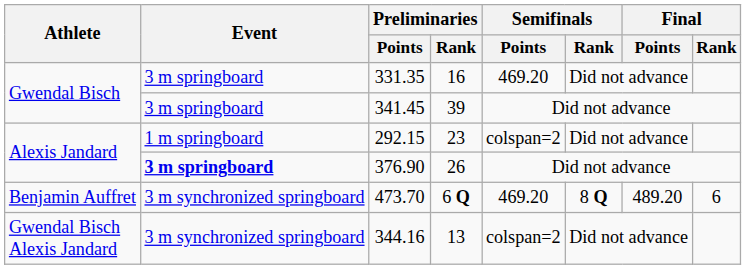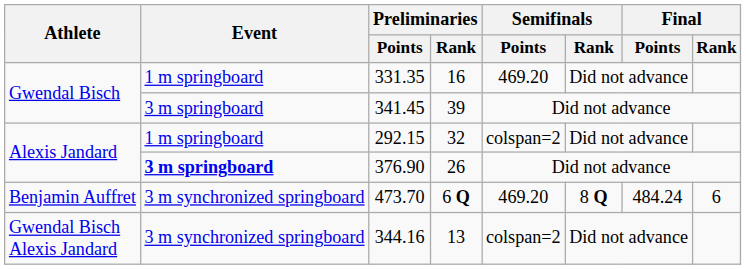(204, 78) 3 m springboard -> (204, 78) 1 m springboard
(456, 137) 23 -> (456, 137) 32
(657, 197) 489.20 -> (657, 197) 484.24
